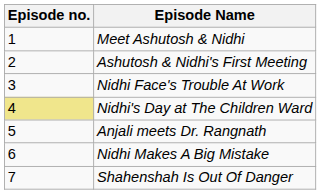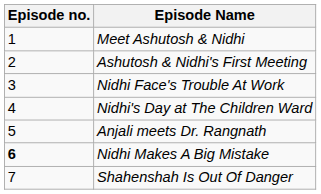(12, 108) khaki background -> (12, 108) no background
(12, 154) normal -> (12, 154) bold
